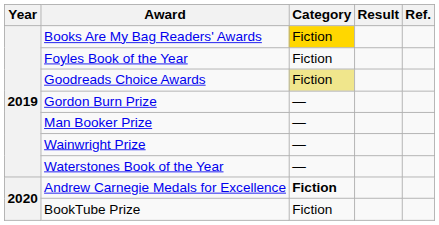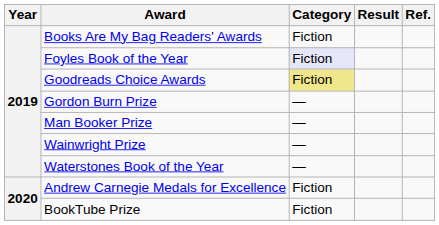(312, 36) gold background -> (312, 36) no background
(312, 58) no background -> (312, 58) lavender background
(315, 187) bold -> (312, 187) normal
